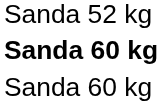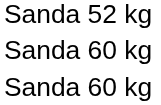(81, 50) bold -> (78, 50) normal
